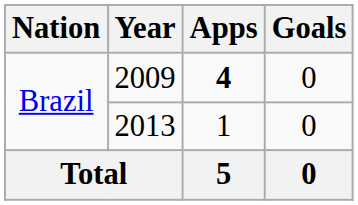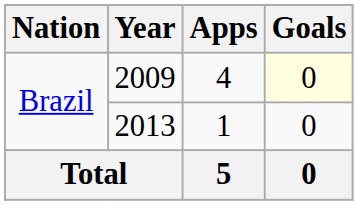(224, 77) bold -> (224, 77) normal
(309, 77) no background -> (309, 77) lightyellow background
